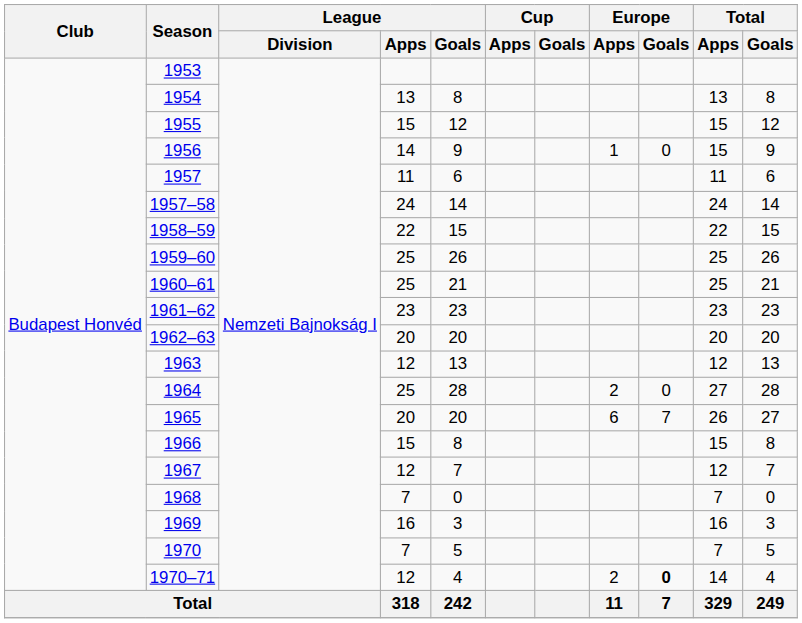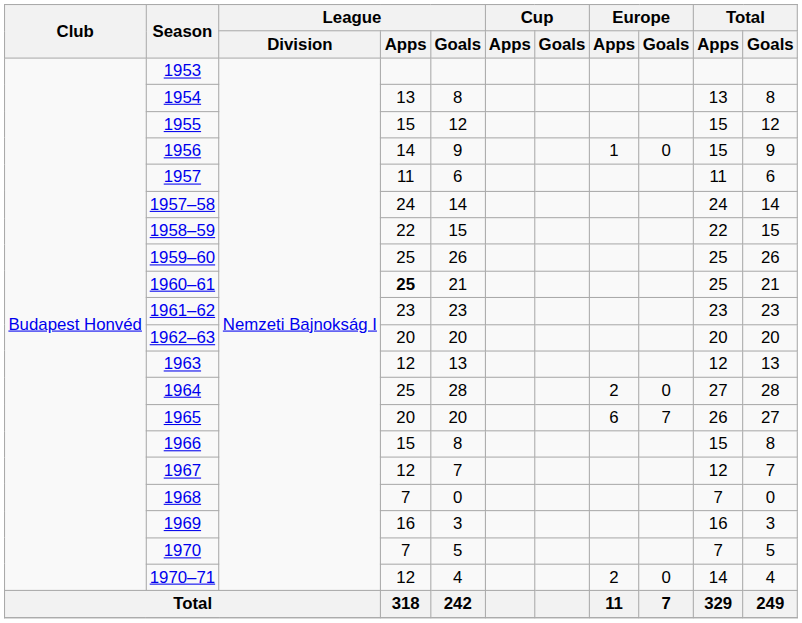(406, 284) normal -> (406, 284) bold
(666, 577) bold -> (666, 577) normal
